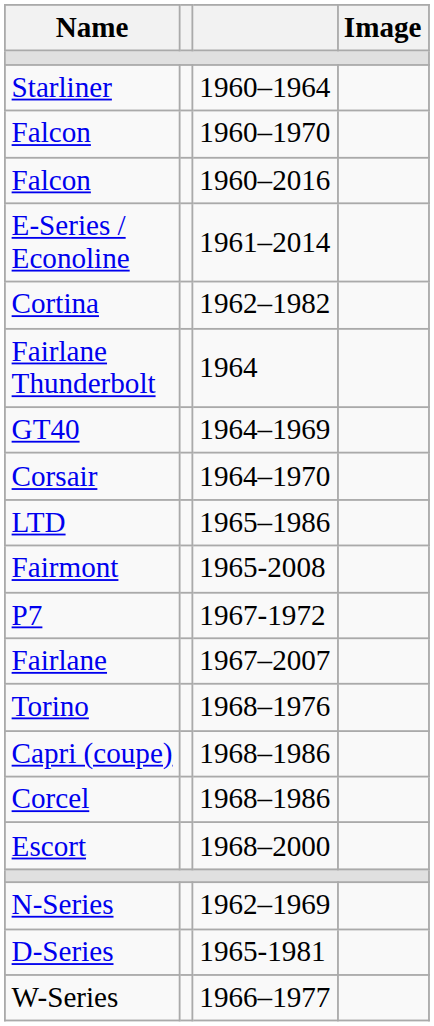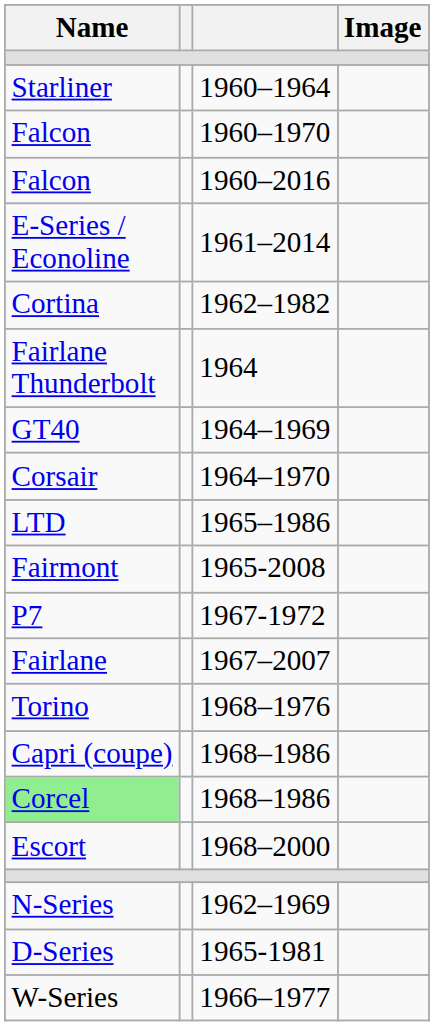(50, 799) no background -> (50, 799) lightgreen background
